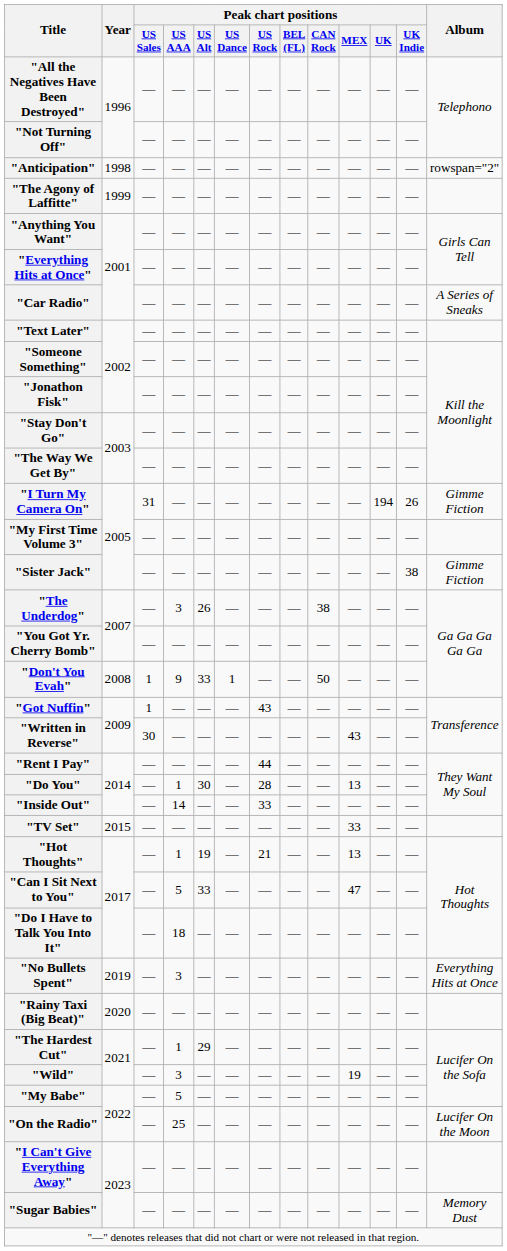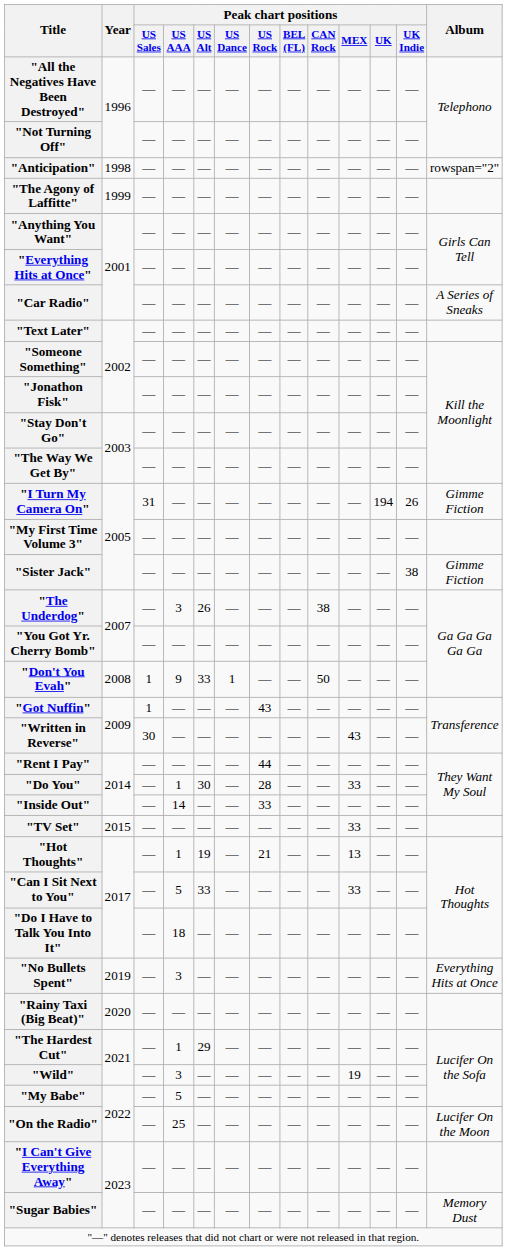(354, 784) 13 -> (354, 784) 33
(354, 889) 47 -> (354, 889) 33
